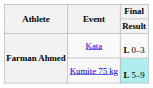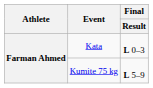(134, 76) paleturquoise background -> (134, 76) no background
